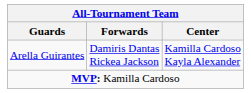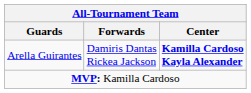(203, 55) normal -> (203, 55) bold
